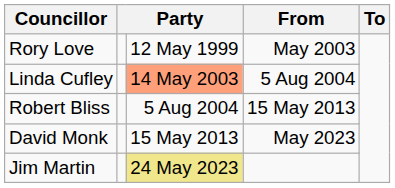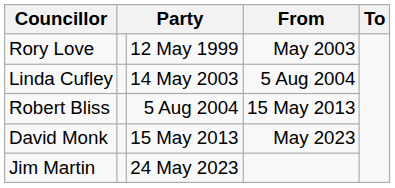(184, 78) lightsalmon background -> (184, 78) no background
(184, 167) khaki background -> (184, 167) no background
